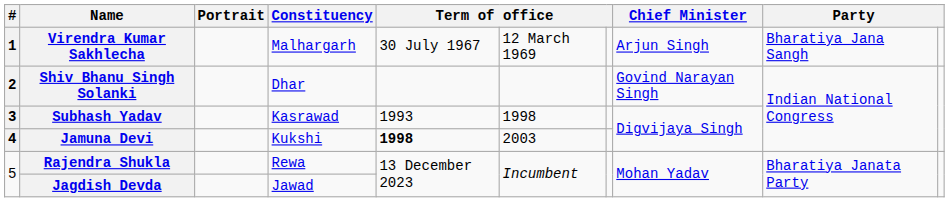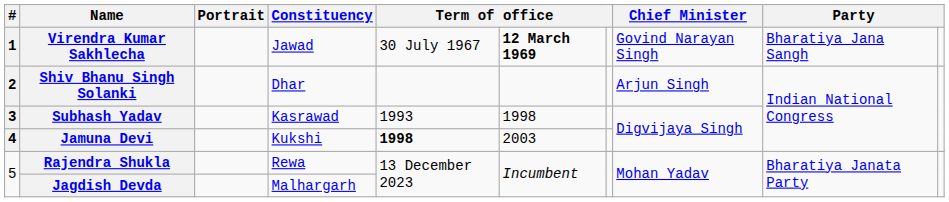(314, 47) Malhargarh -> (293, 47) Jawad
(536, 47) normal -> (536, 47) bold
(663, 47) Arjun Singh -> (675, 47) Govind Narayan Singh
(675, 86) Govind Narayan Singh -> (663, 86) Arjun Singh
(293, 186) Jawad -> (314, 186) Malhargarh
